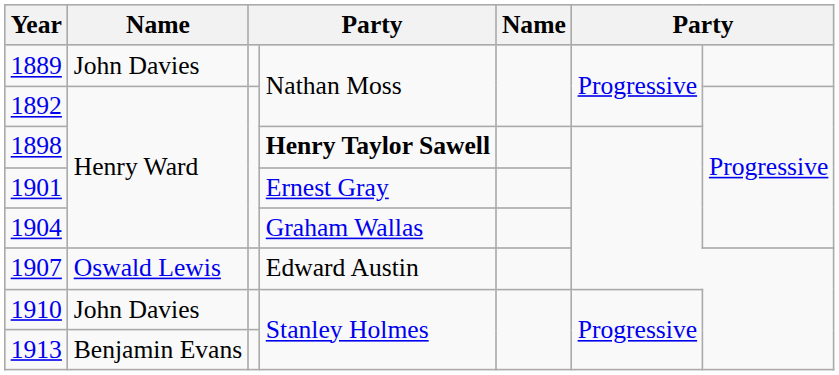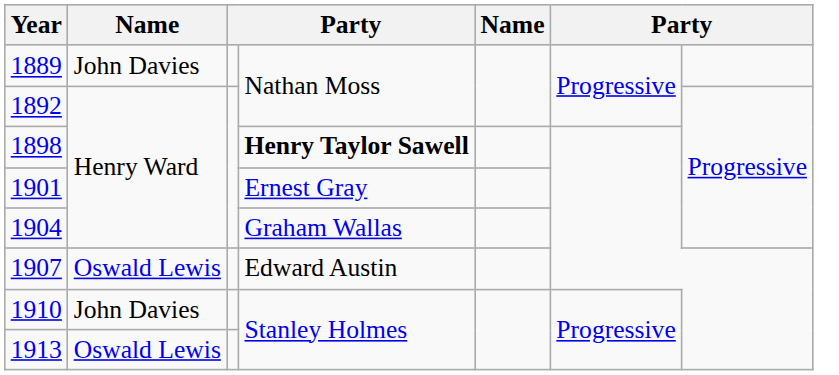(158, 349) Benjamin Evans -> (147, 349) Oswald Lewis
